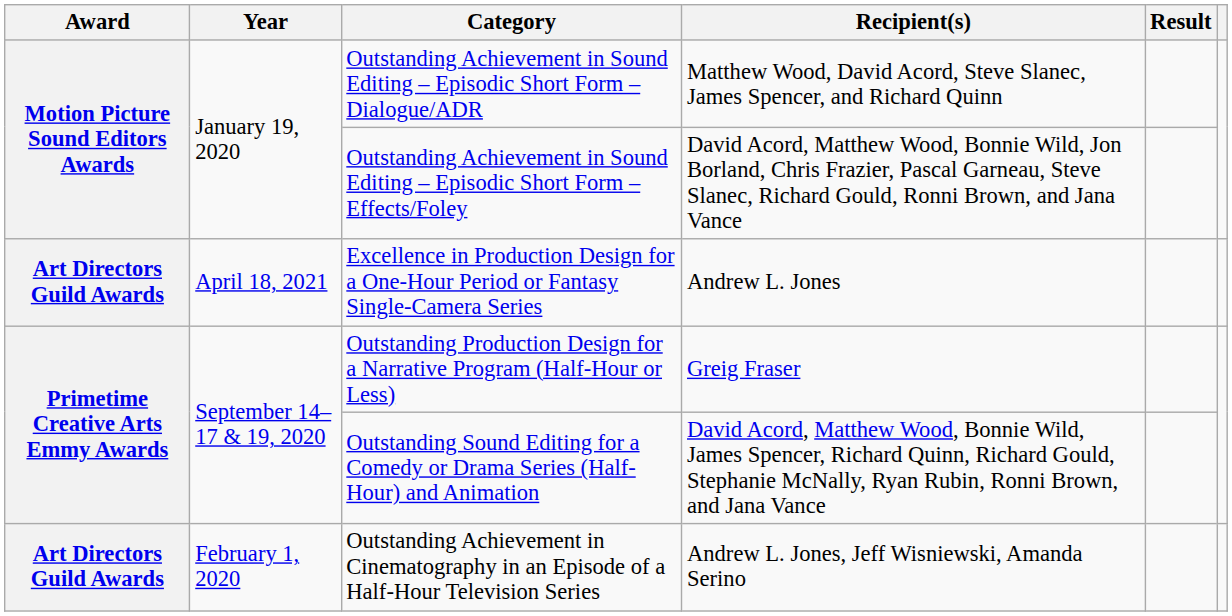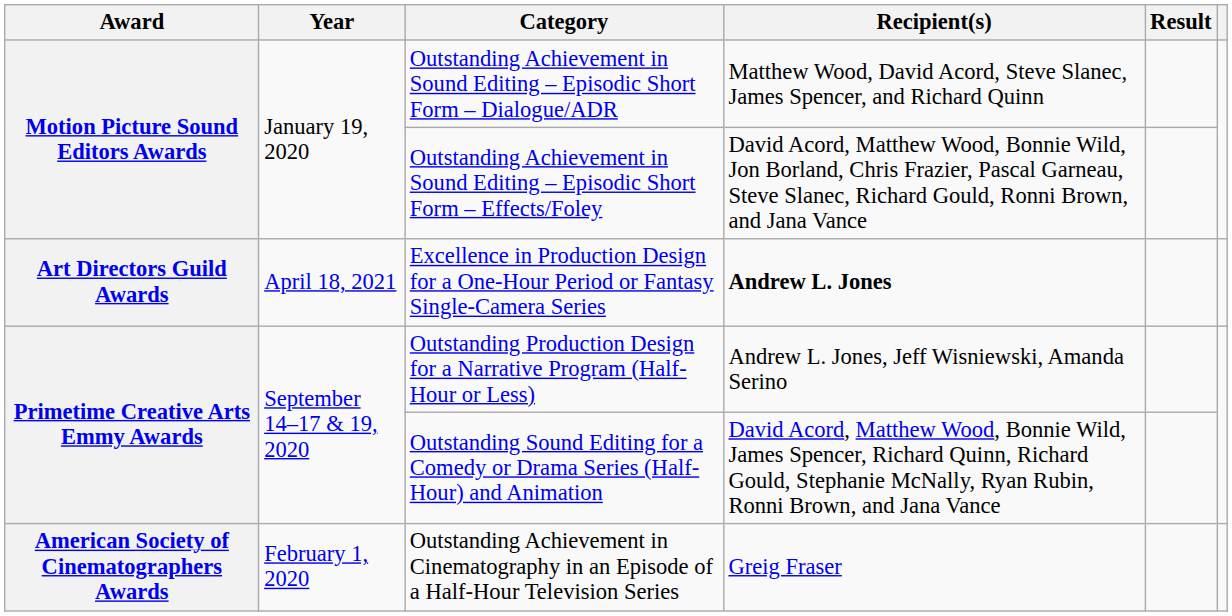(764, 282) normal -> (810, 282) bold
(744, 368) Greig Fraser -> (926, 368) Andrew L. Jones, Jeff Wisniewski, Amanda Serino
(97, 567) Art Directors Guild Awards -> (132, 567) American Society of Cinematographers Awards
(885, 567) Andrew L. Jones, Jeff Wisniewski, Amanda Serino -> (785, 567) Greig Fraser
